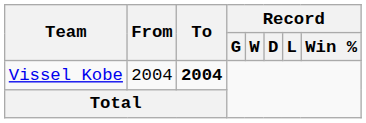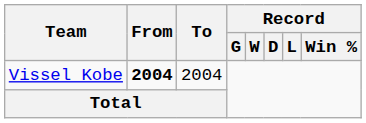(152, 75) normal -> (152, 75) bold
(202, 75) bold -> (202, 75) normal
